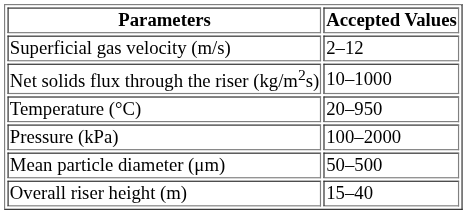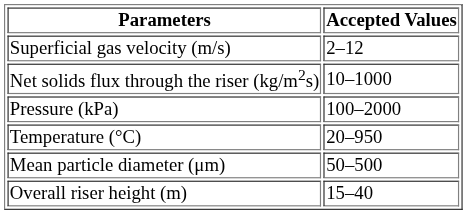rows swapped: (76, 109) <-> (64, 137)
